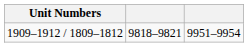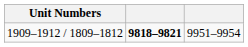(155, 32) normal -> (155, 32) bold
